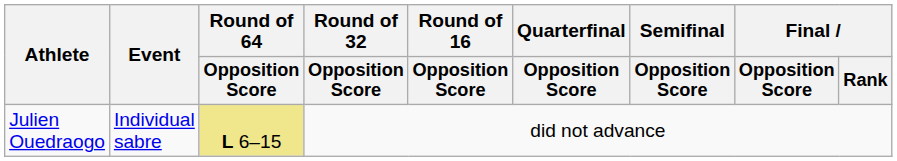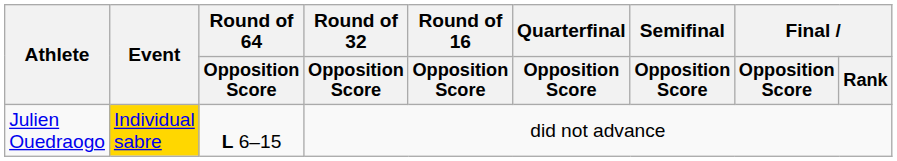(154, 131) no background -> (154, 131) gold background
(251, 142) khaki background -> (251, 142) no background
